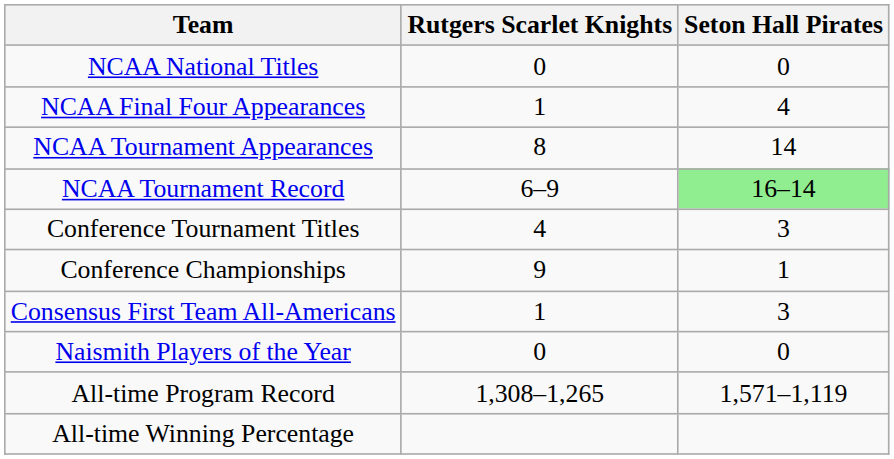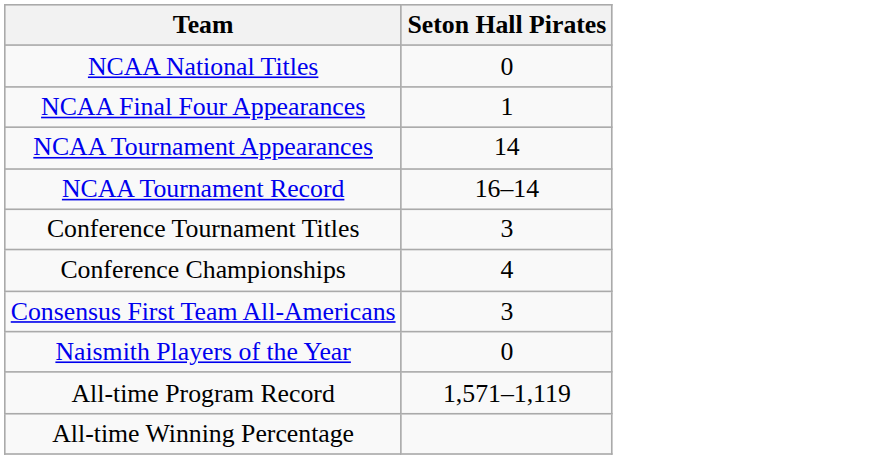- column: (540, 24)
(783, 106) 4 -> (507, 106) 1
(783, 188) lightgreen background -> (507, 188) no background
(783, 270) 1 -> (507, 270) 4
